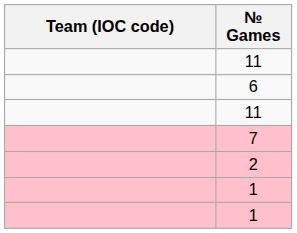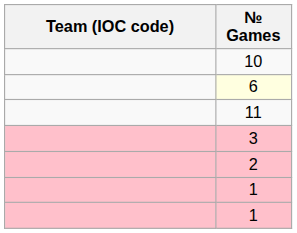(253, 61) 11 -> (253, 61) 10
(253, 87) no background -> (253, 87) lightyellow background
(253, 138) 7 -> (253, 138) 3
